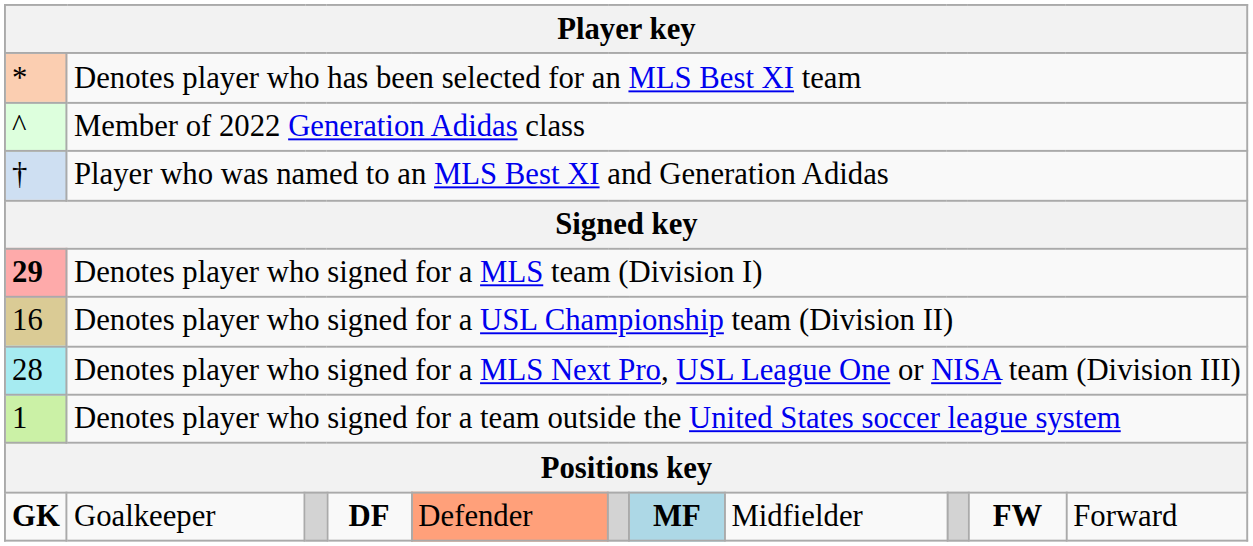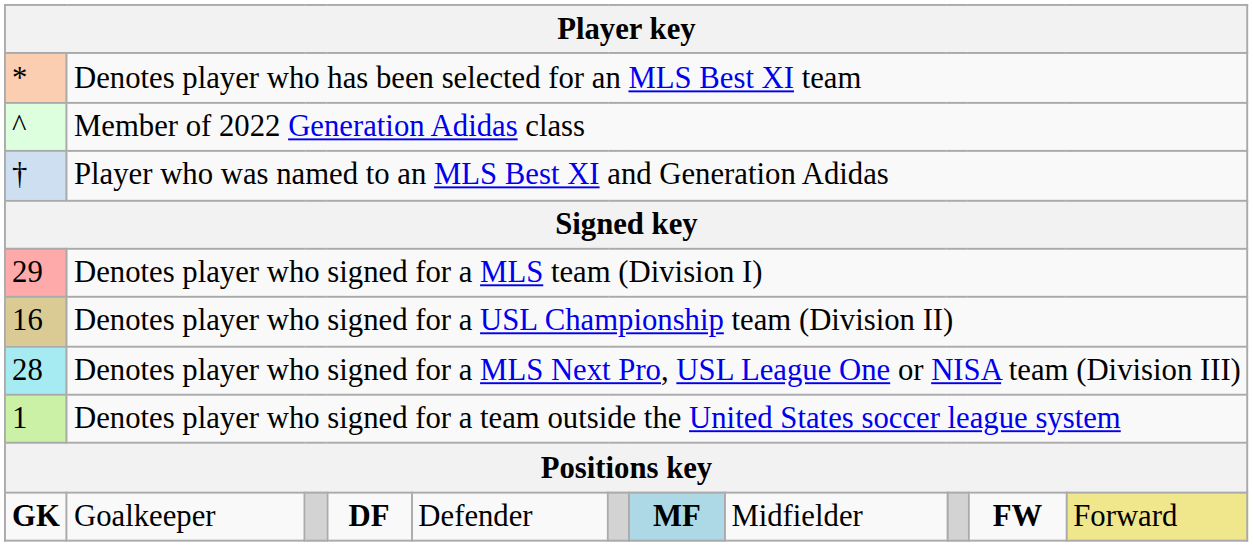(27, 272) bold -> (27, 272) normal
(475, 516) lightsalmon background -> (475, 516) no background
(1125, 516) no background -> (1125, 516) khaki background
